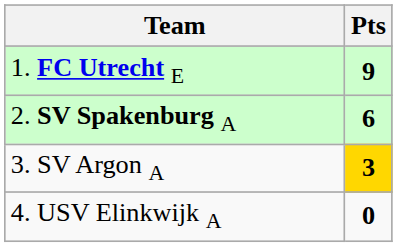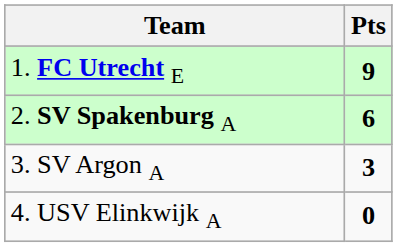(368, 167) gold background -> (368, 167) no background
